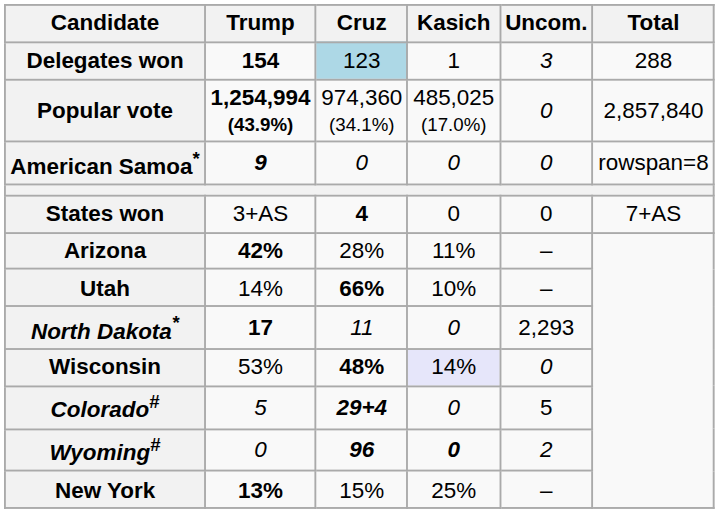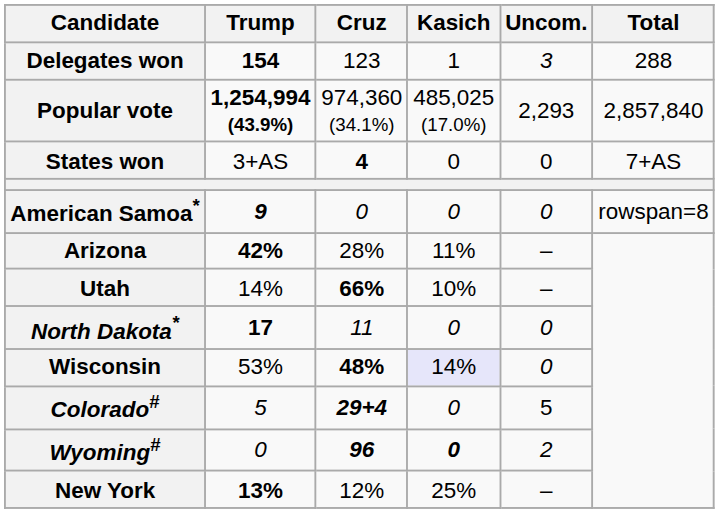(362, 60) lightblue background -> (362, 60) no background
(546, 111) 0 -> (546, 111) 2,293
rows swapped: (105, 214) <-> (105, 163)
(546, 328) 2,293 -> (546, 328) 0
(362, 490) 15% -> (362, 490) 12%
